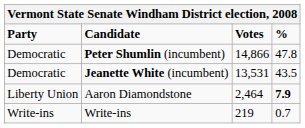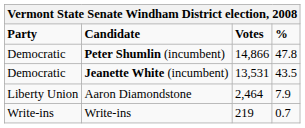(283, 93) bold -> (283, 93) normal
